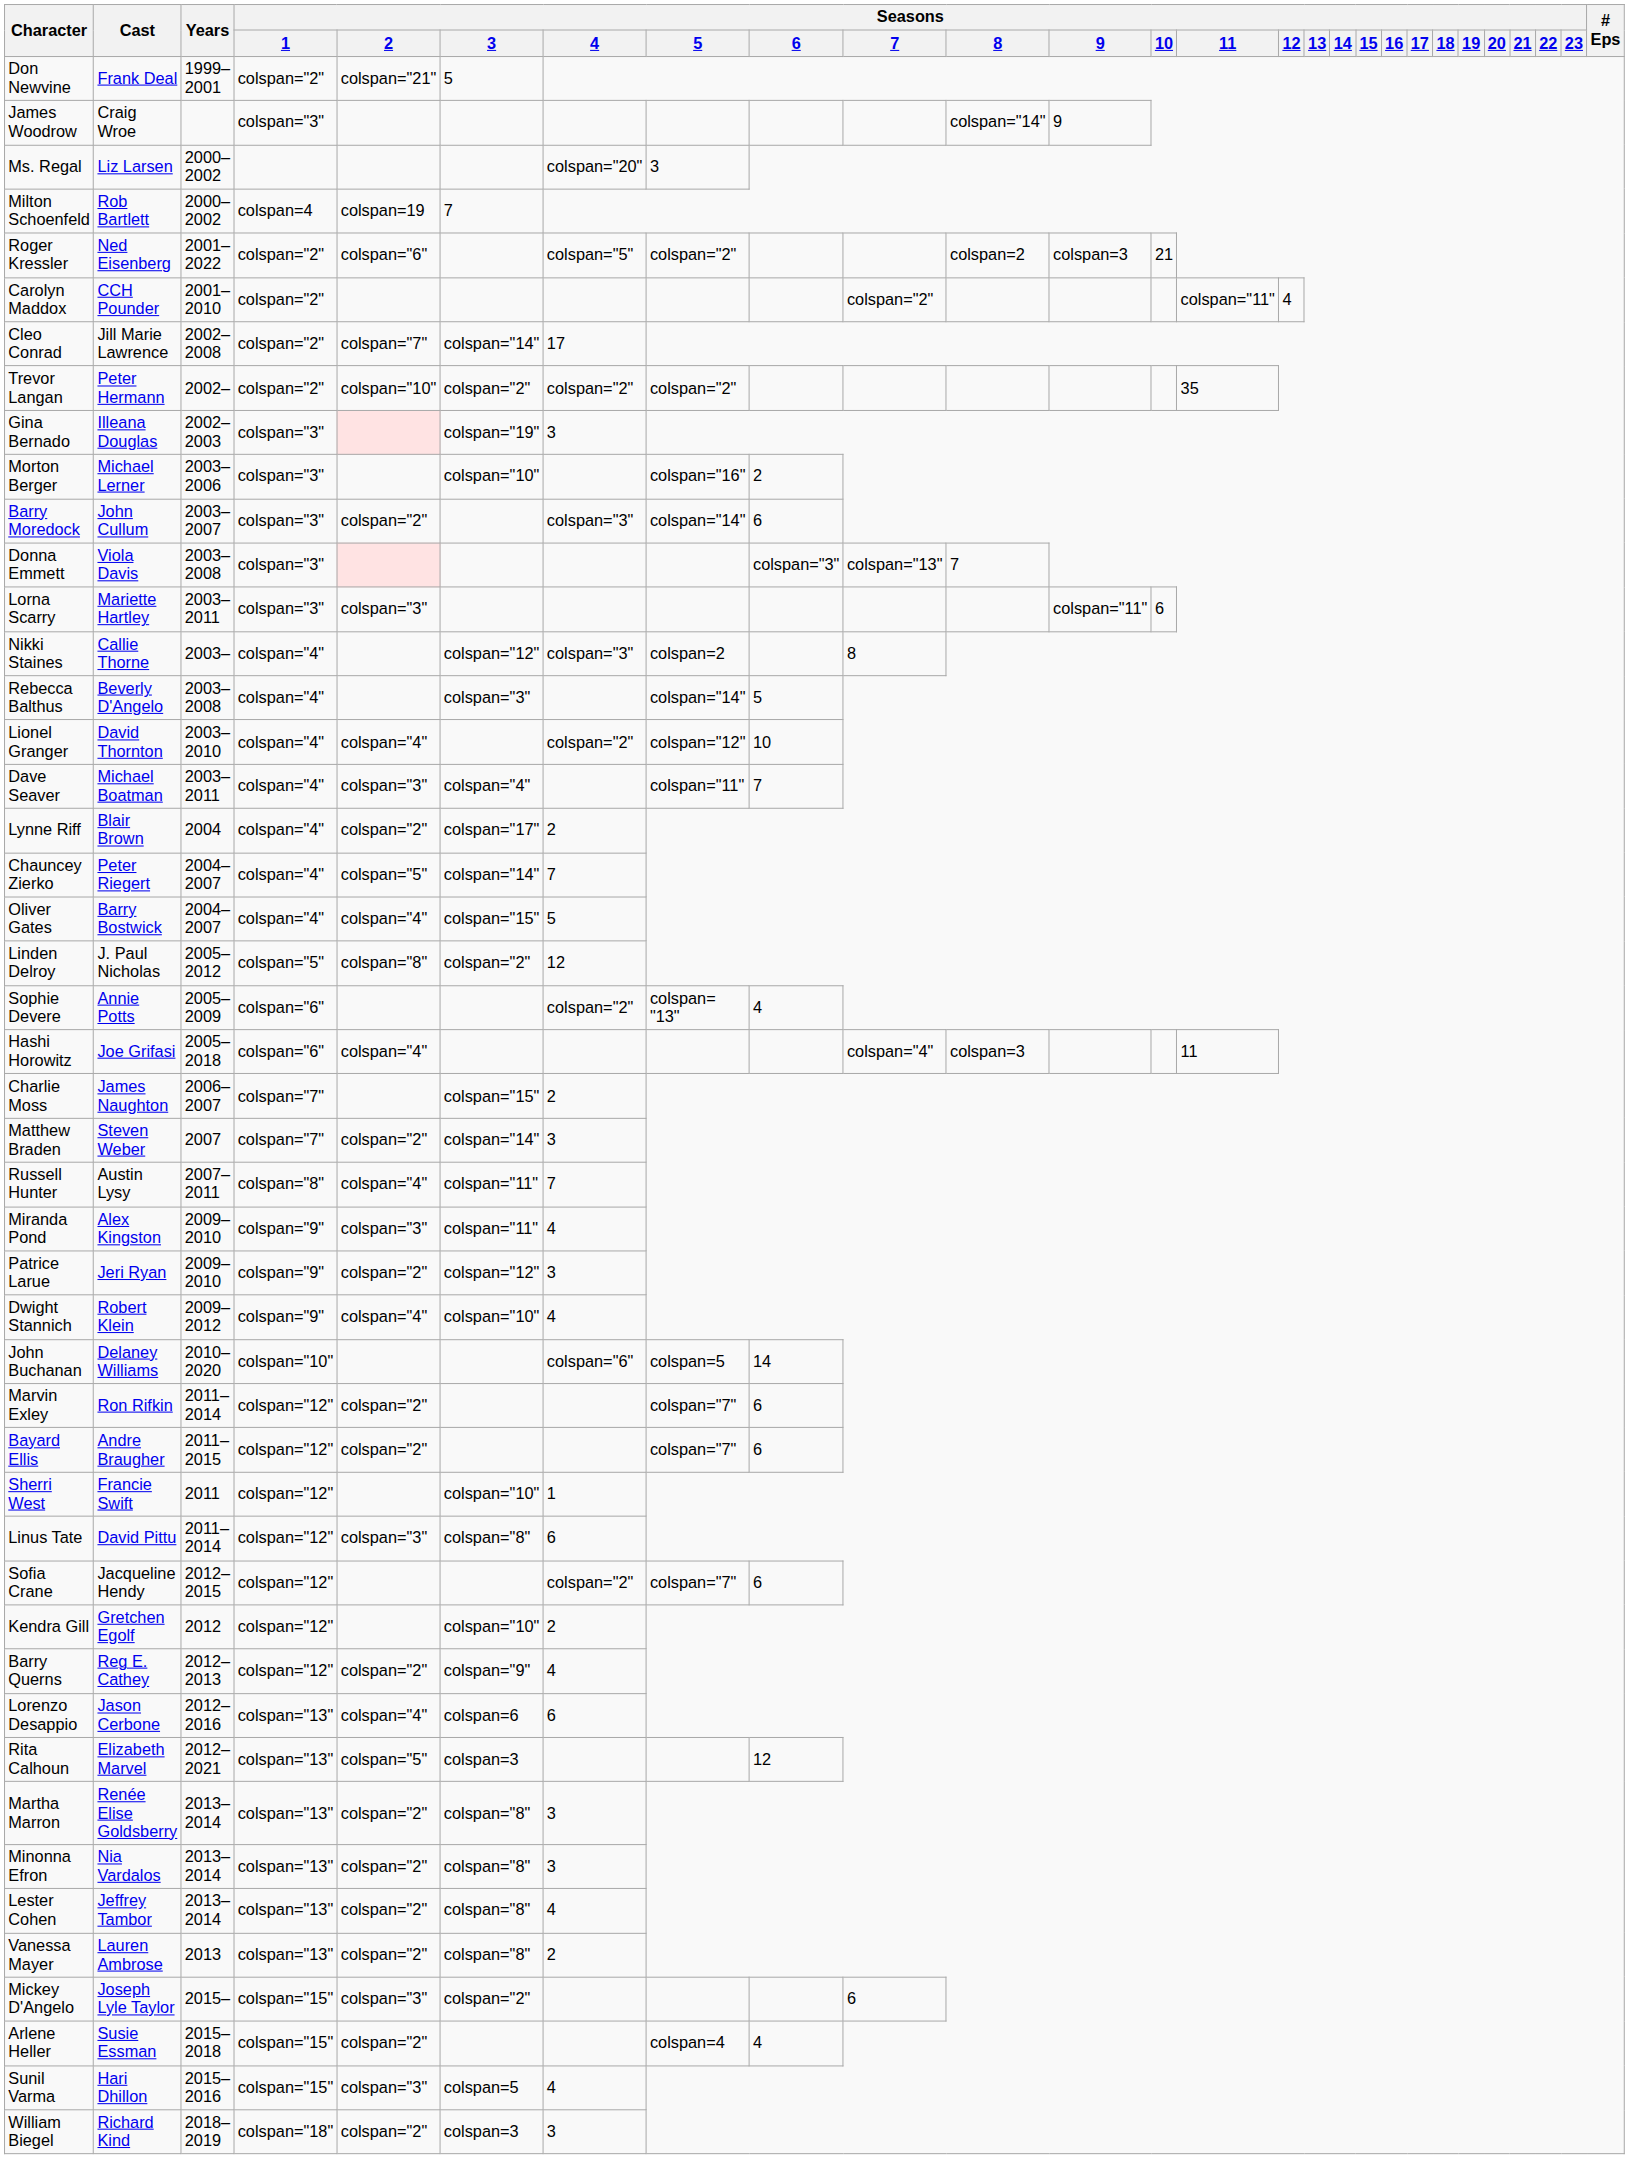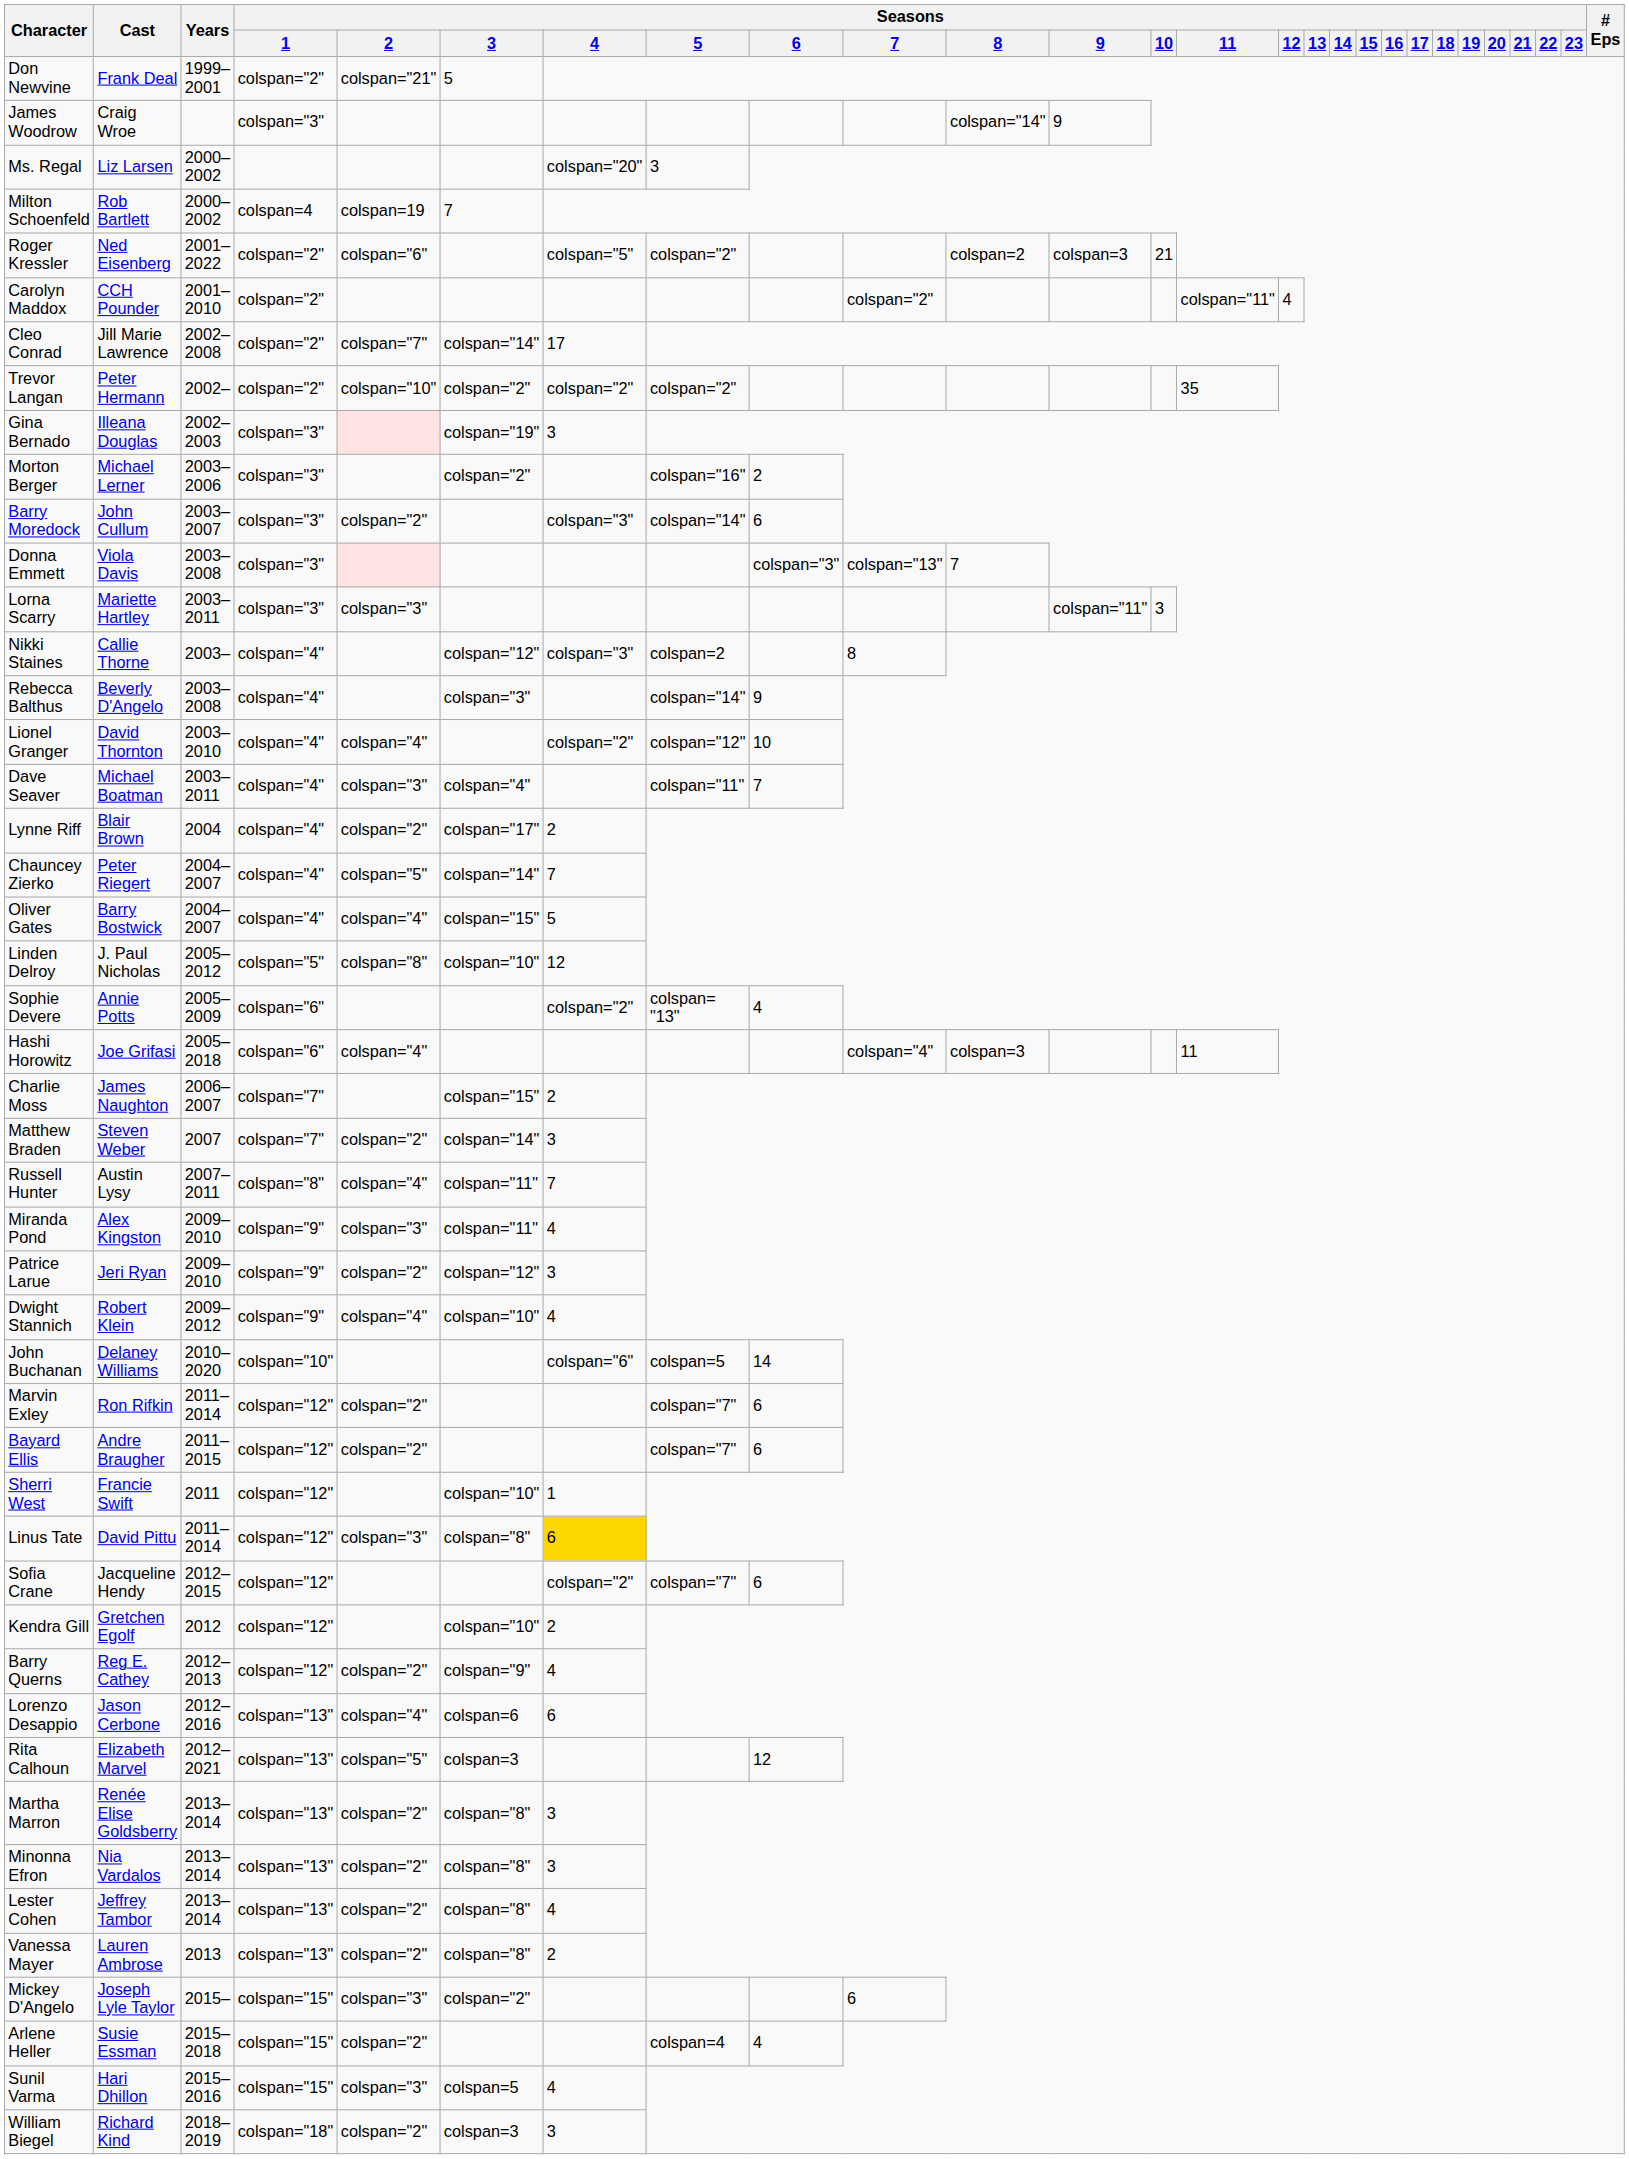(492, 476) colspan="10" -> (487, 476) colspan="2"
(1159, 609) 6 -> (1159, 609) 3
(758, 697) 5 -> (758, 697) 9
(487, 963) colspan="2" -> (492, 963) colspan="10"
(551, 1538) no background -> (551, 1538) gold background
